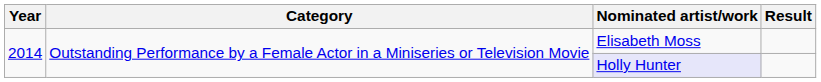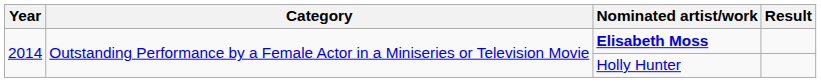(649, 41) normal -> (652, 41) bold
(639, 65) lavender background -> (639, 65) no background
